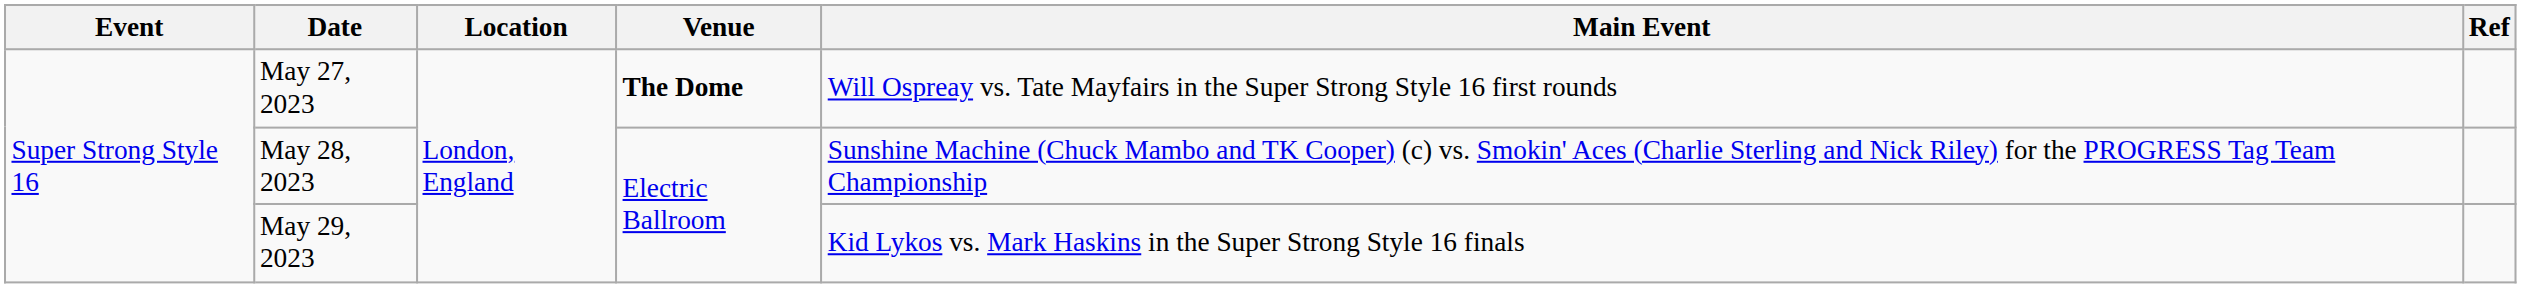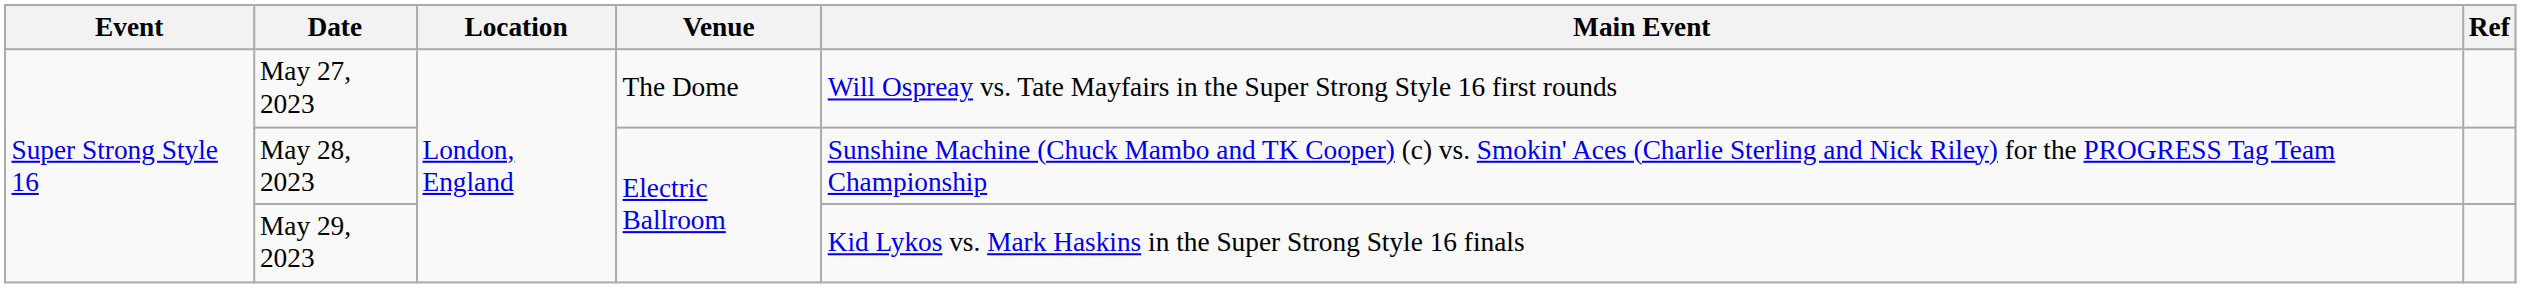(683, 87) bold -> (681, 87) normal
